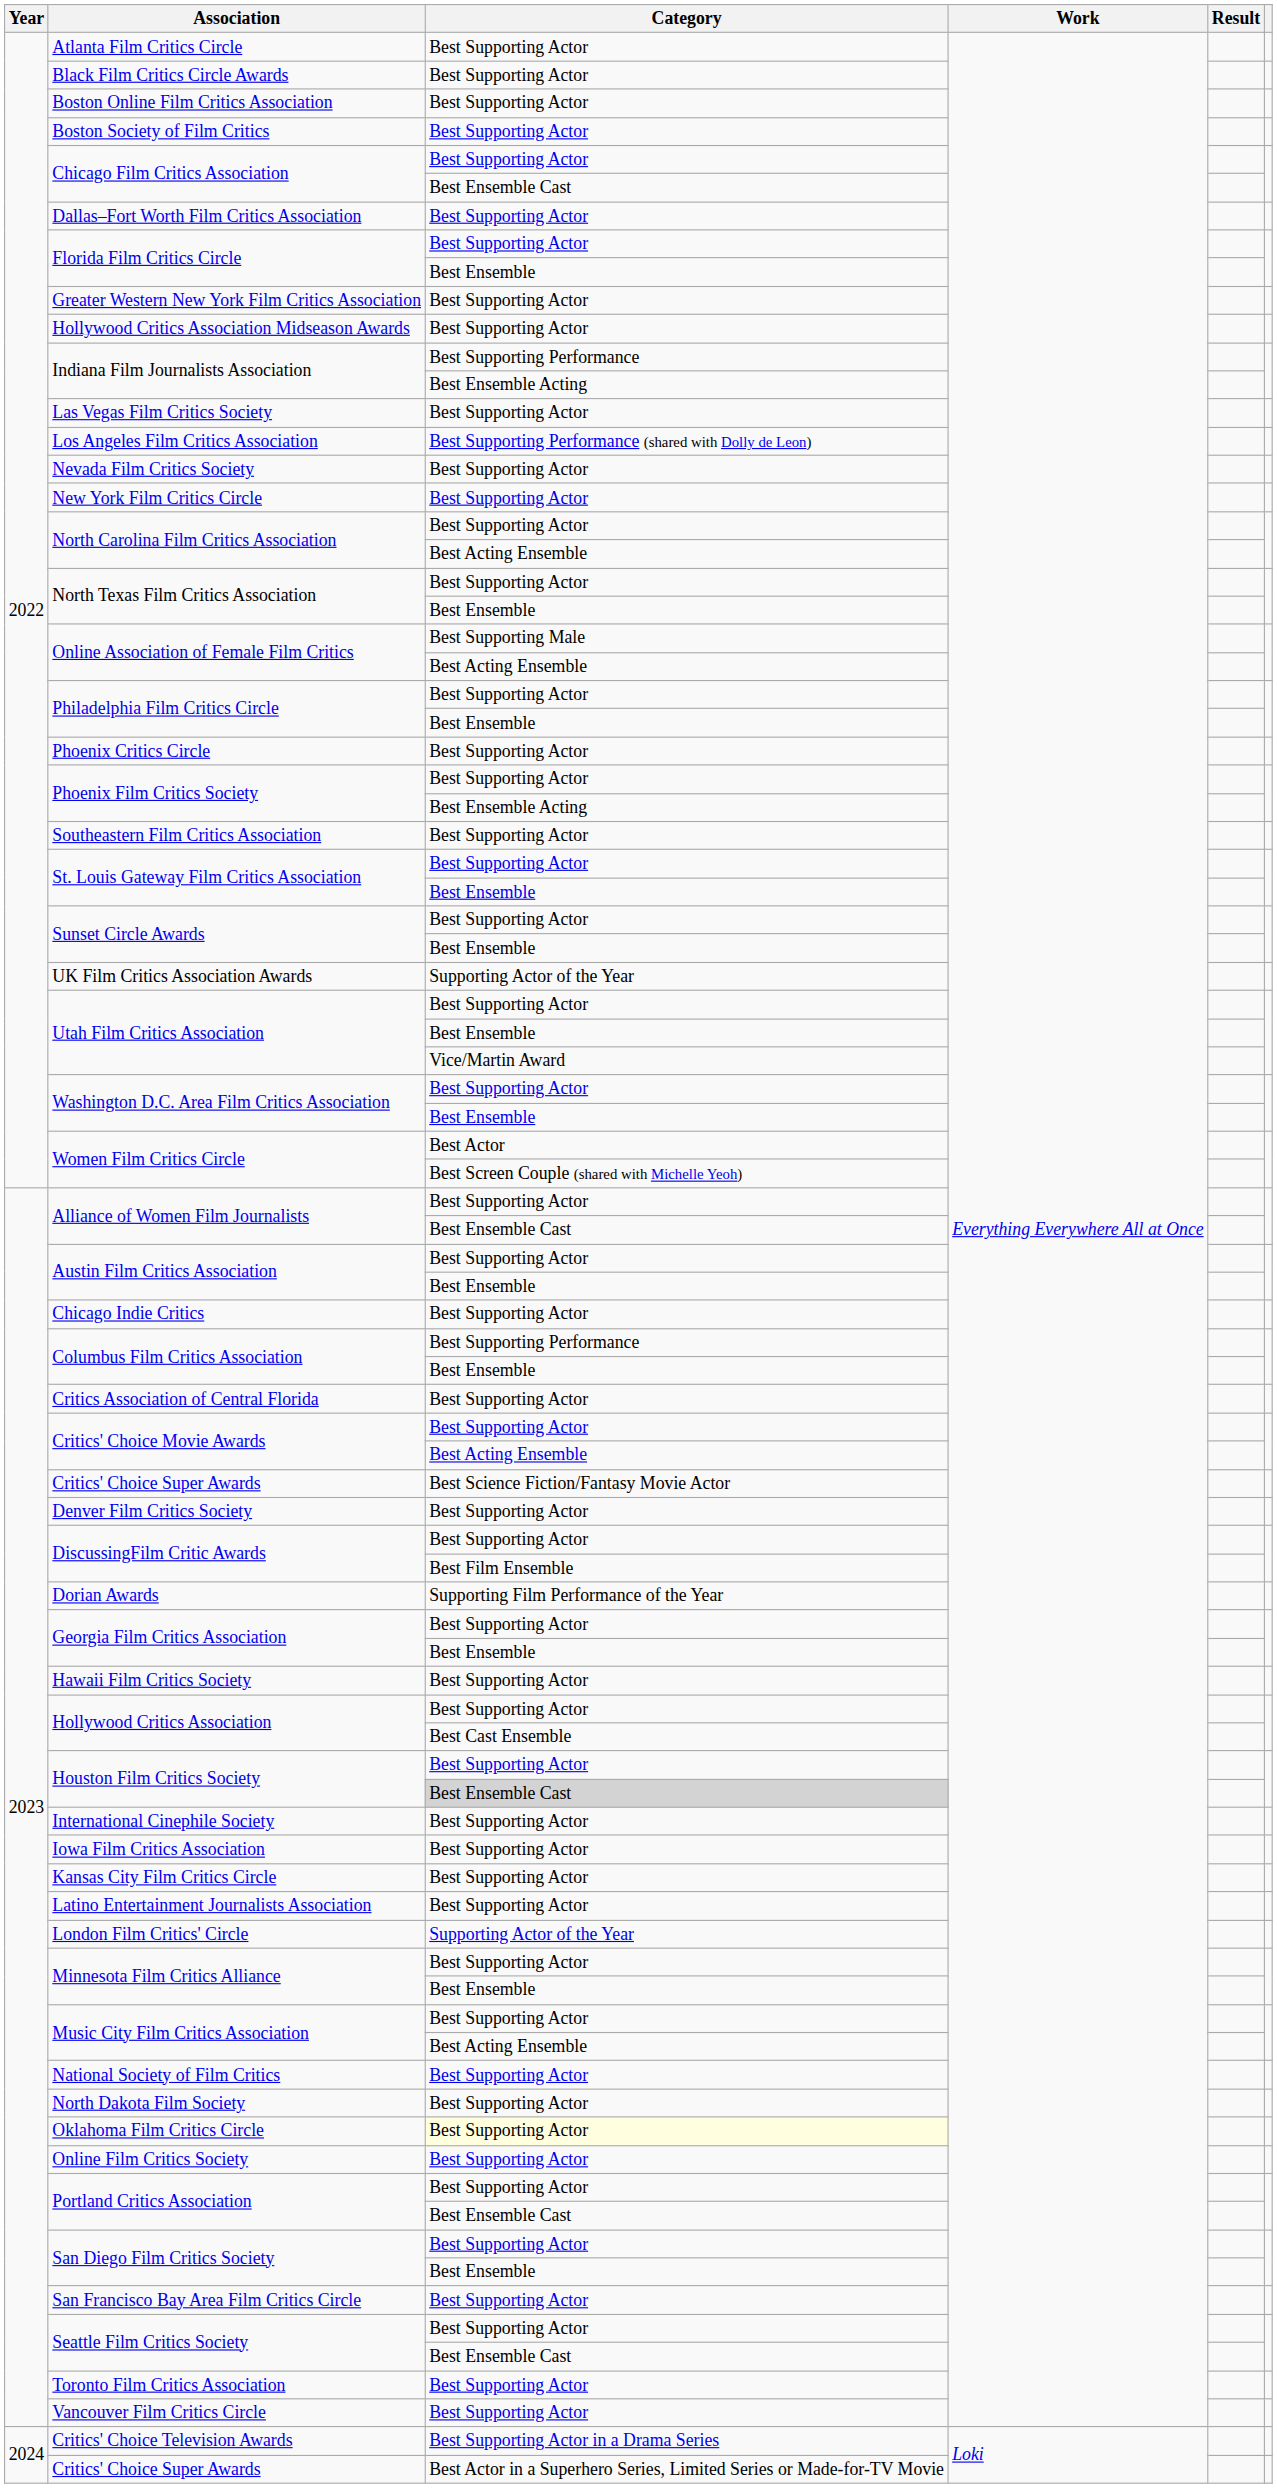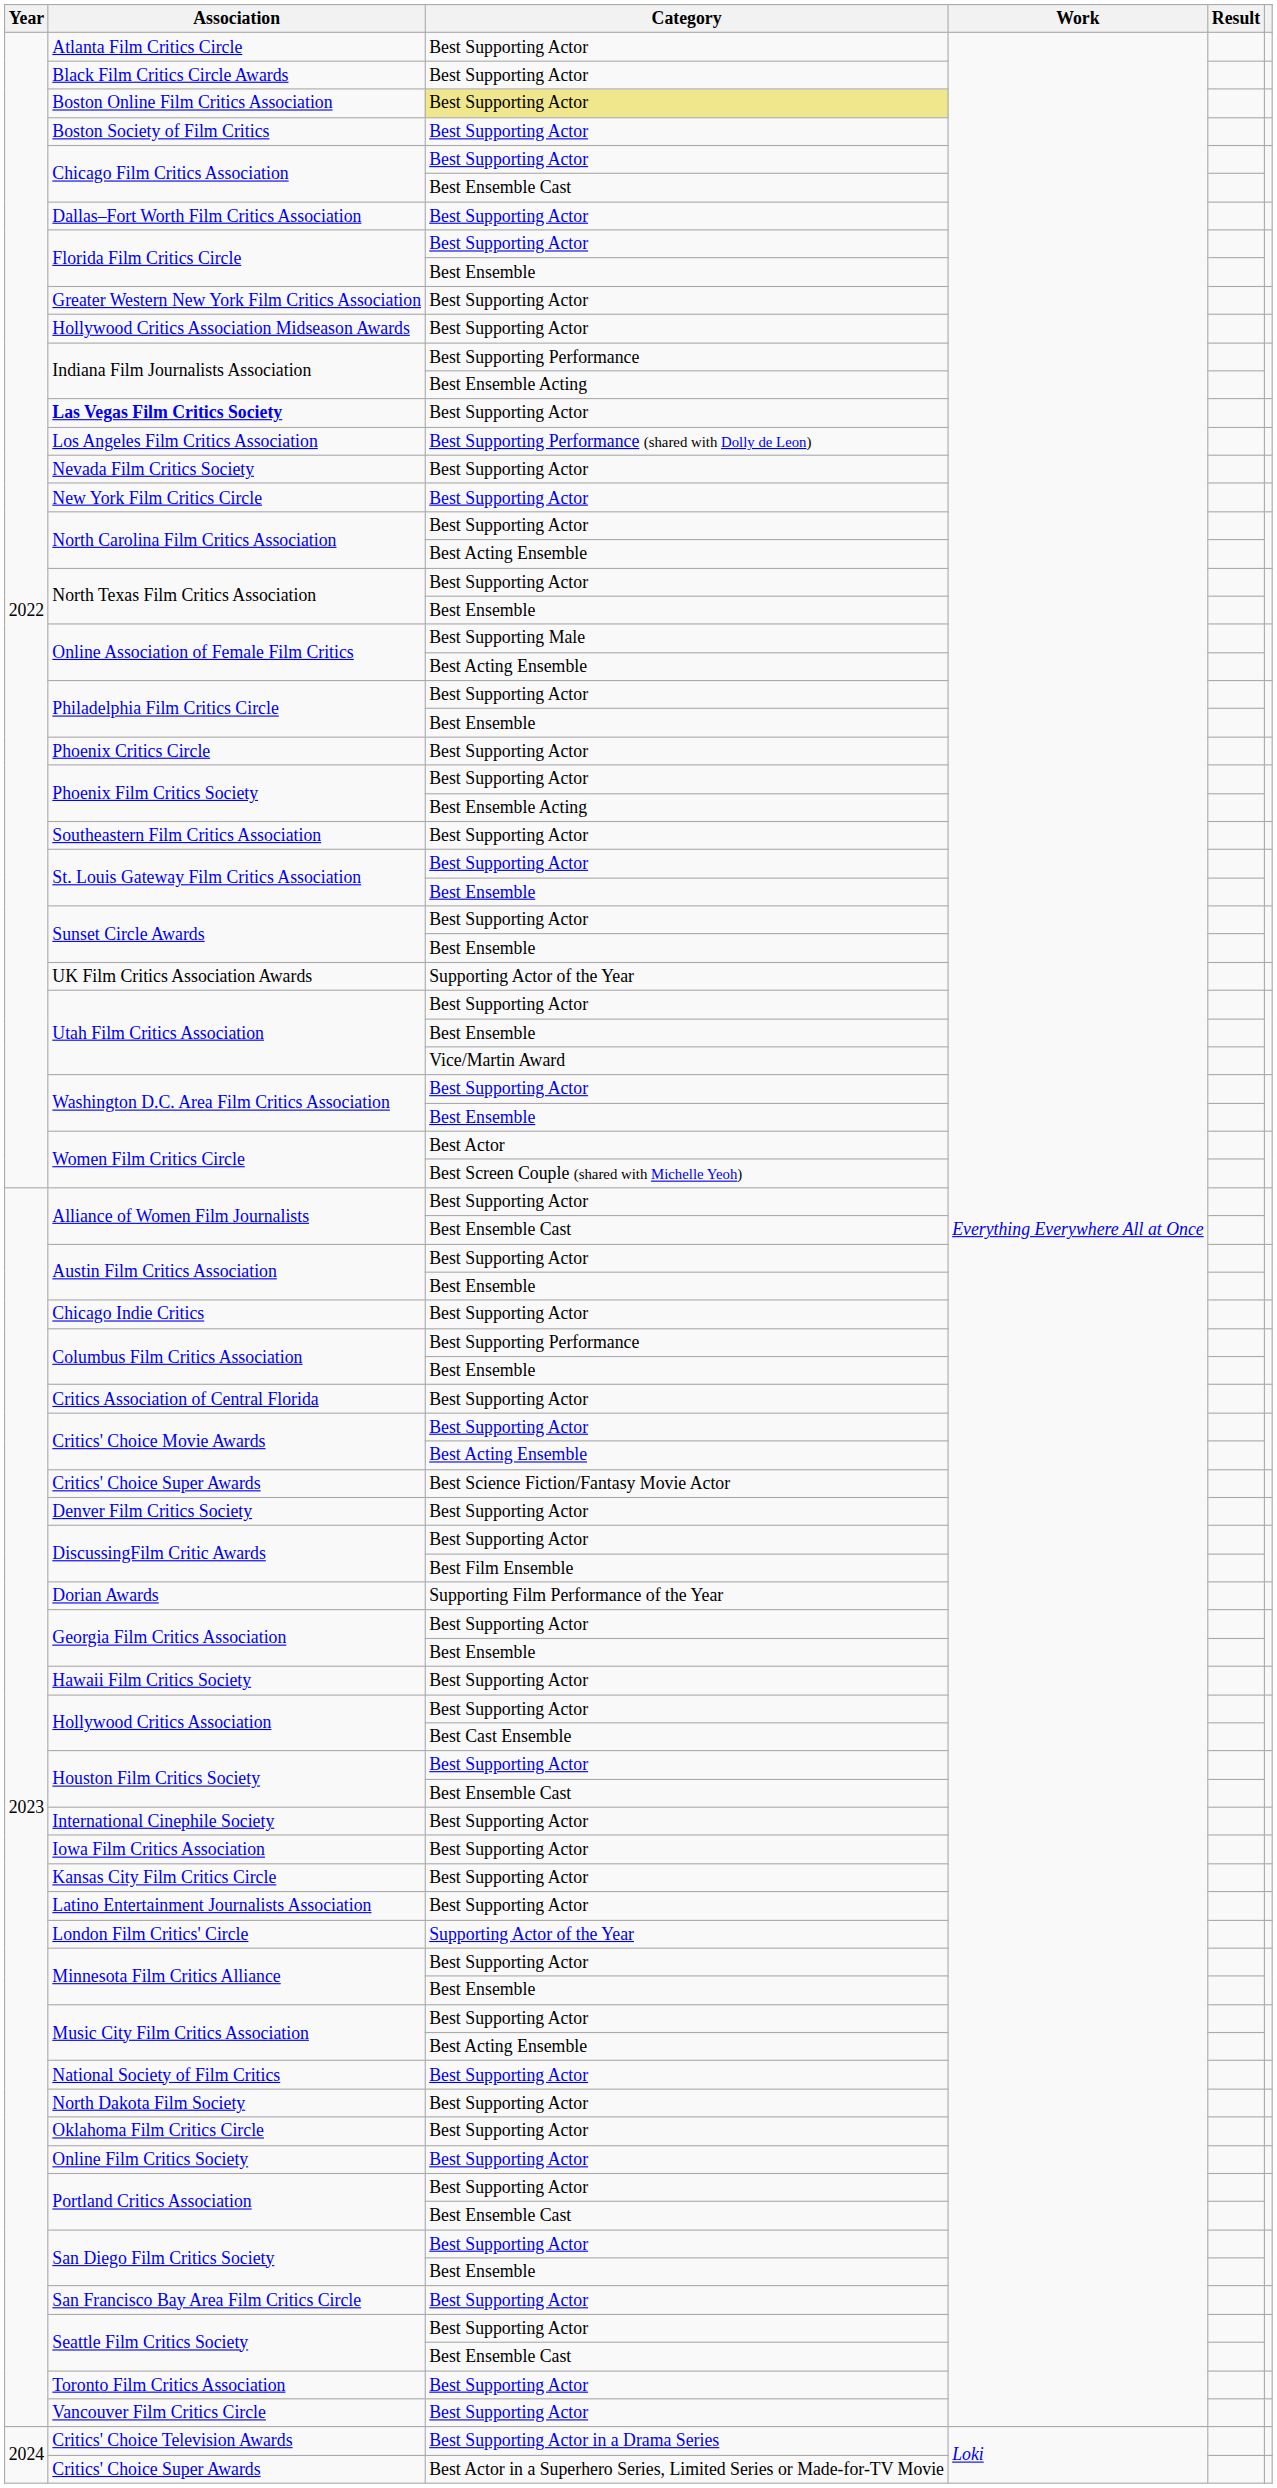(509, 103) no background -> (509, 103) khaki background
(162, 412) normal -> (167, 412) bold
(500, 1793) lightgrey background -> (500, 1793) no background
(509, 2131) lightyellow background -> (509, 2131) no background
